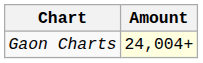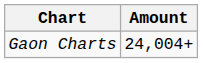(159, 45) lightyellow background -> (159, 45) no background
